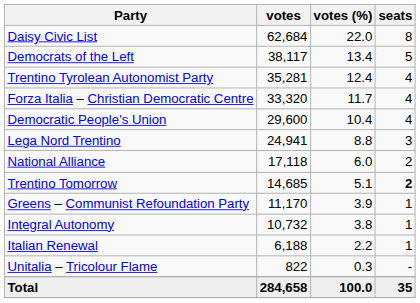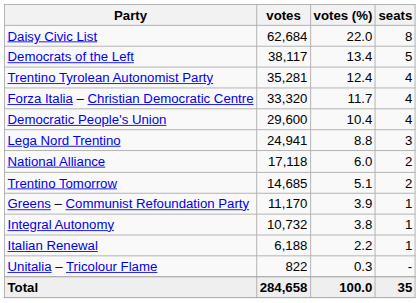(409, 183) bold -> (409, 183) normal
